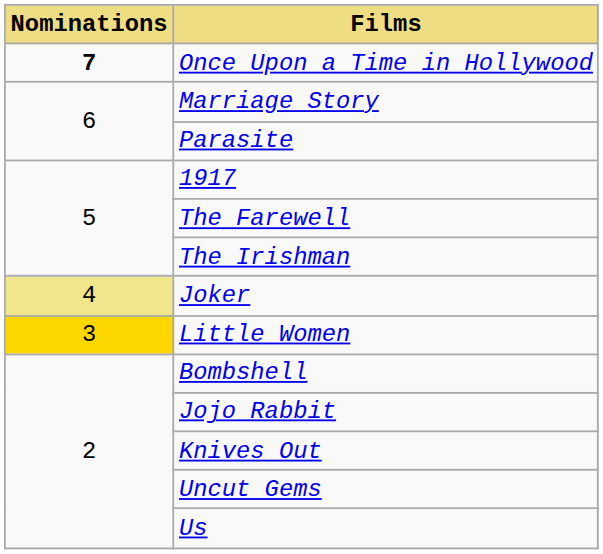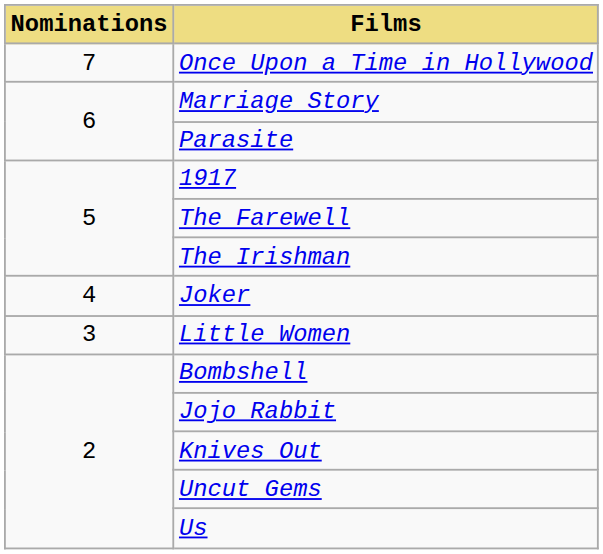(89, 63) bold -> (89, 63) normal
(89, 296) khaki background -> (89, 296) no background
(89, 334) gold background -> (89, 334) no background
